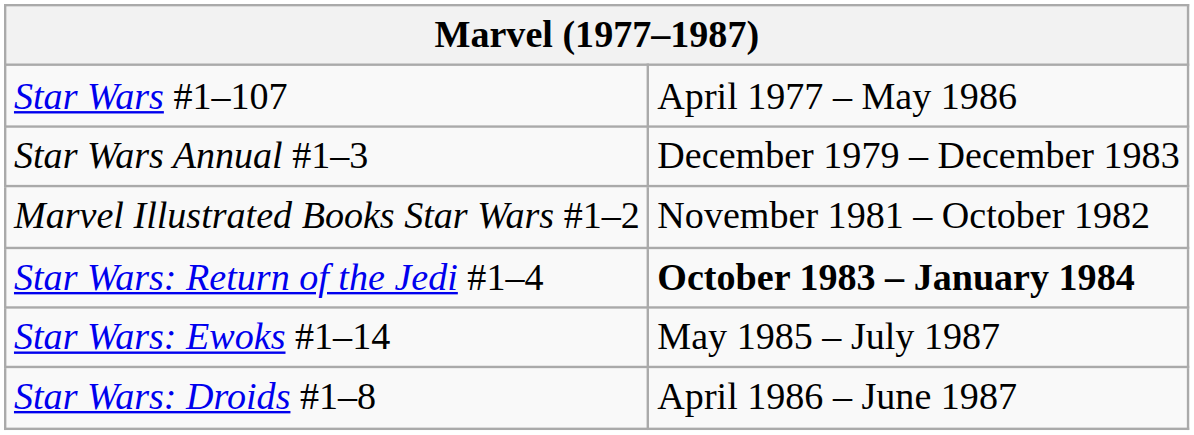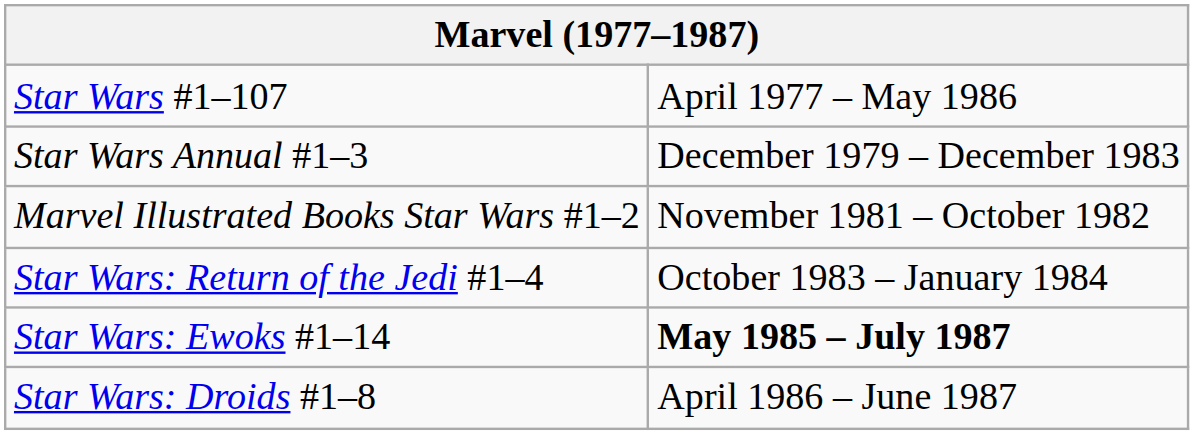(896, 276) bold -> (883, 276) normal
(829, 336) normal -> (834, 336) bold
